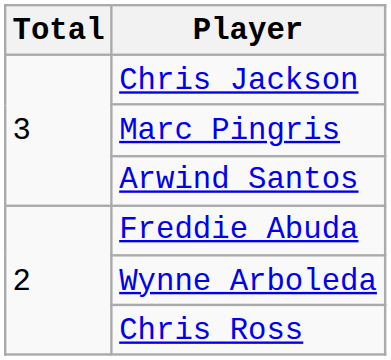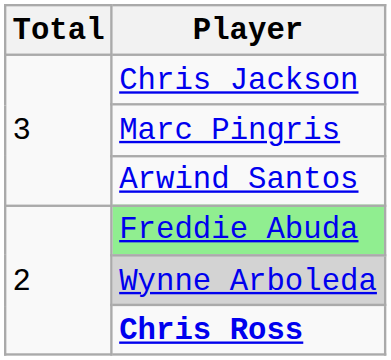(239, 230) no background -> (239, 230) lightgreen background
(248, 280) no background -> (248, 280) lightgrey background
(211, 330) normal -> (211, 330) bold
